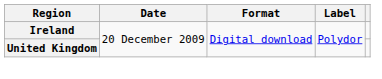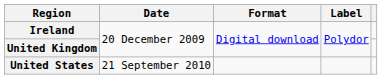+ row: (52, 65)
